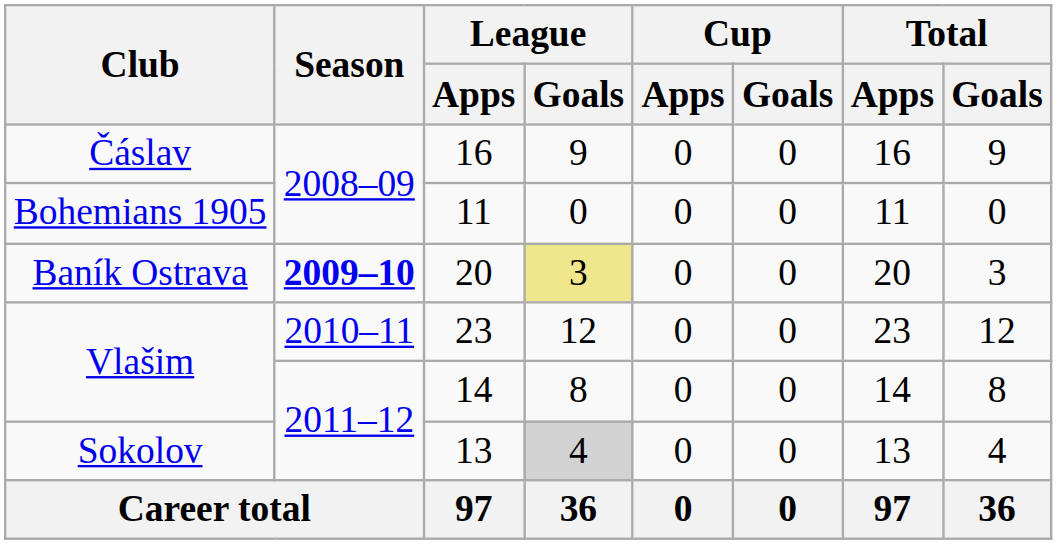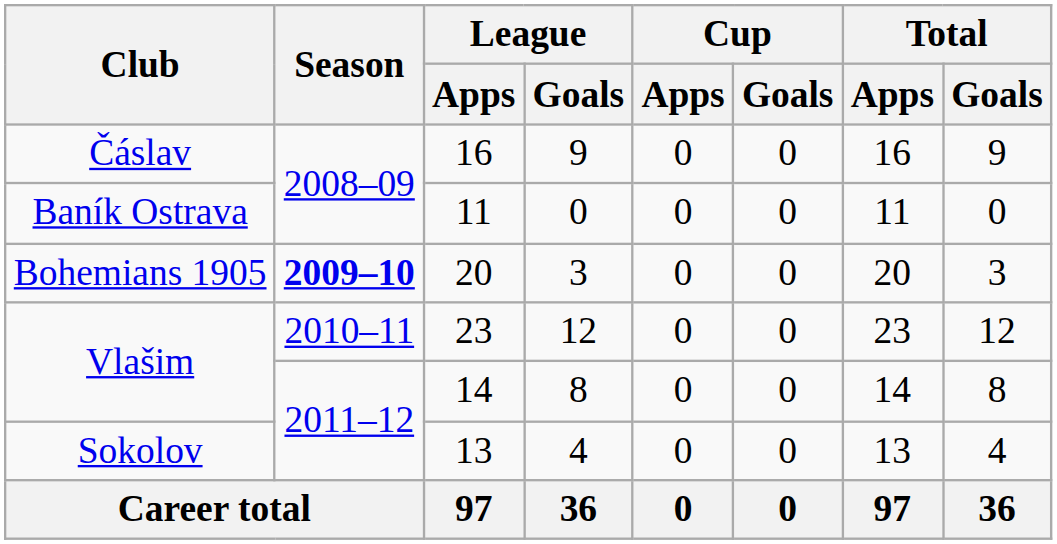(140, 212) Bohemians 1905 -> (140, 212) Baník Ostrava
(140, 271) Baník Ostrava -> (140, 271) Bohemians 1905
(578, 271) khaki background -> (578, 271) no background
(578, 449) lightgrey background -> (578, 449) no background
